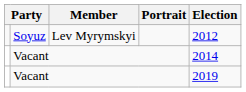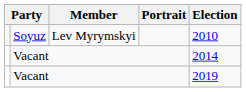(205, 35) 2012 -> (205, 35) 2010
